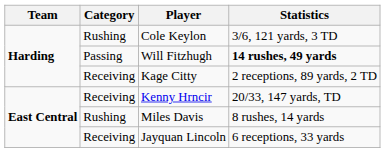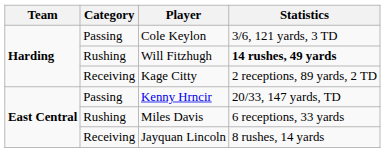(105, 35) Rushing -> (103, 35) Passing
(103, 56) Passing -> (105, 56) Rushing
(109, 96) Receiving -> (103, 96) Passing
(278, 116) 8 rushes, 14 yards -> (288, 116) 6 receptions, 33 yards
(288, 137) 6 receptions, 33 yards -> (278, 137) 8 rushes, 14 yards
